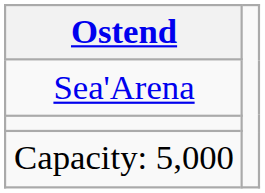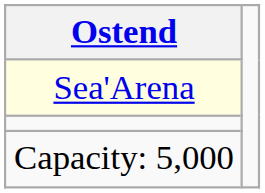(124, 87) no background -> (124, 87) lightyellow background
